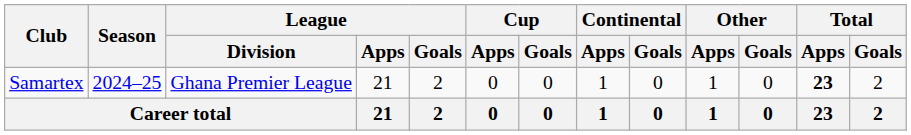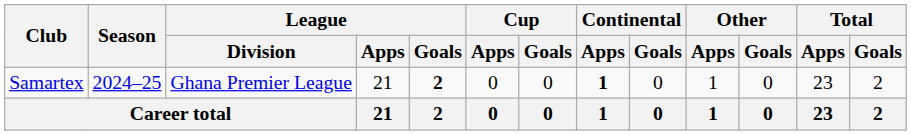(438, 82) normal -> (438, 82) bold
(603, 82) normal -> (603, 82) bold
(823, 82) bold -> (823, 82) normal
